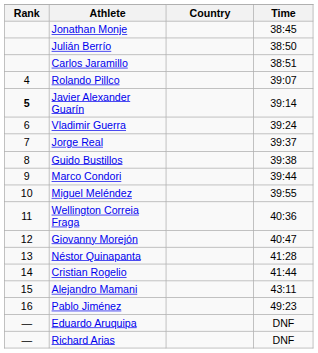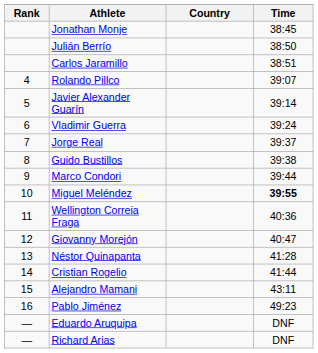(27, 103) bold -> (27, 103) normal
(283, 193) normal -> (283, 193) bold
